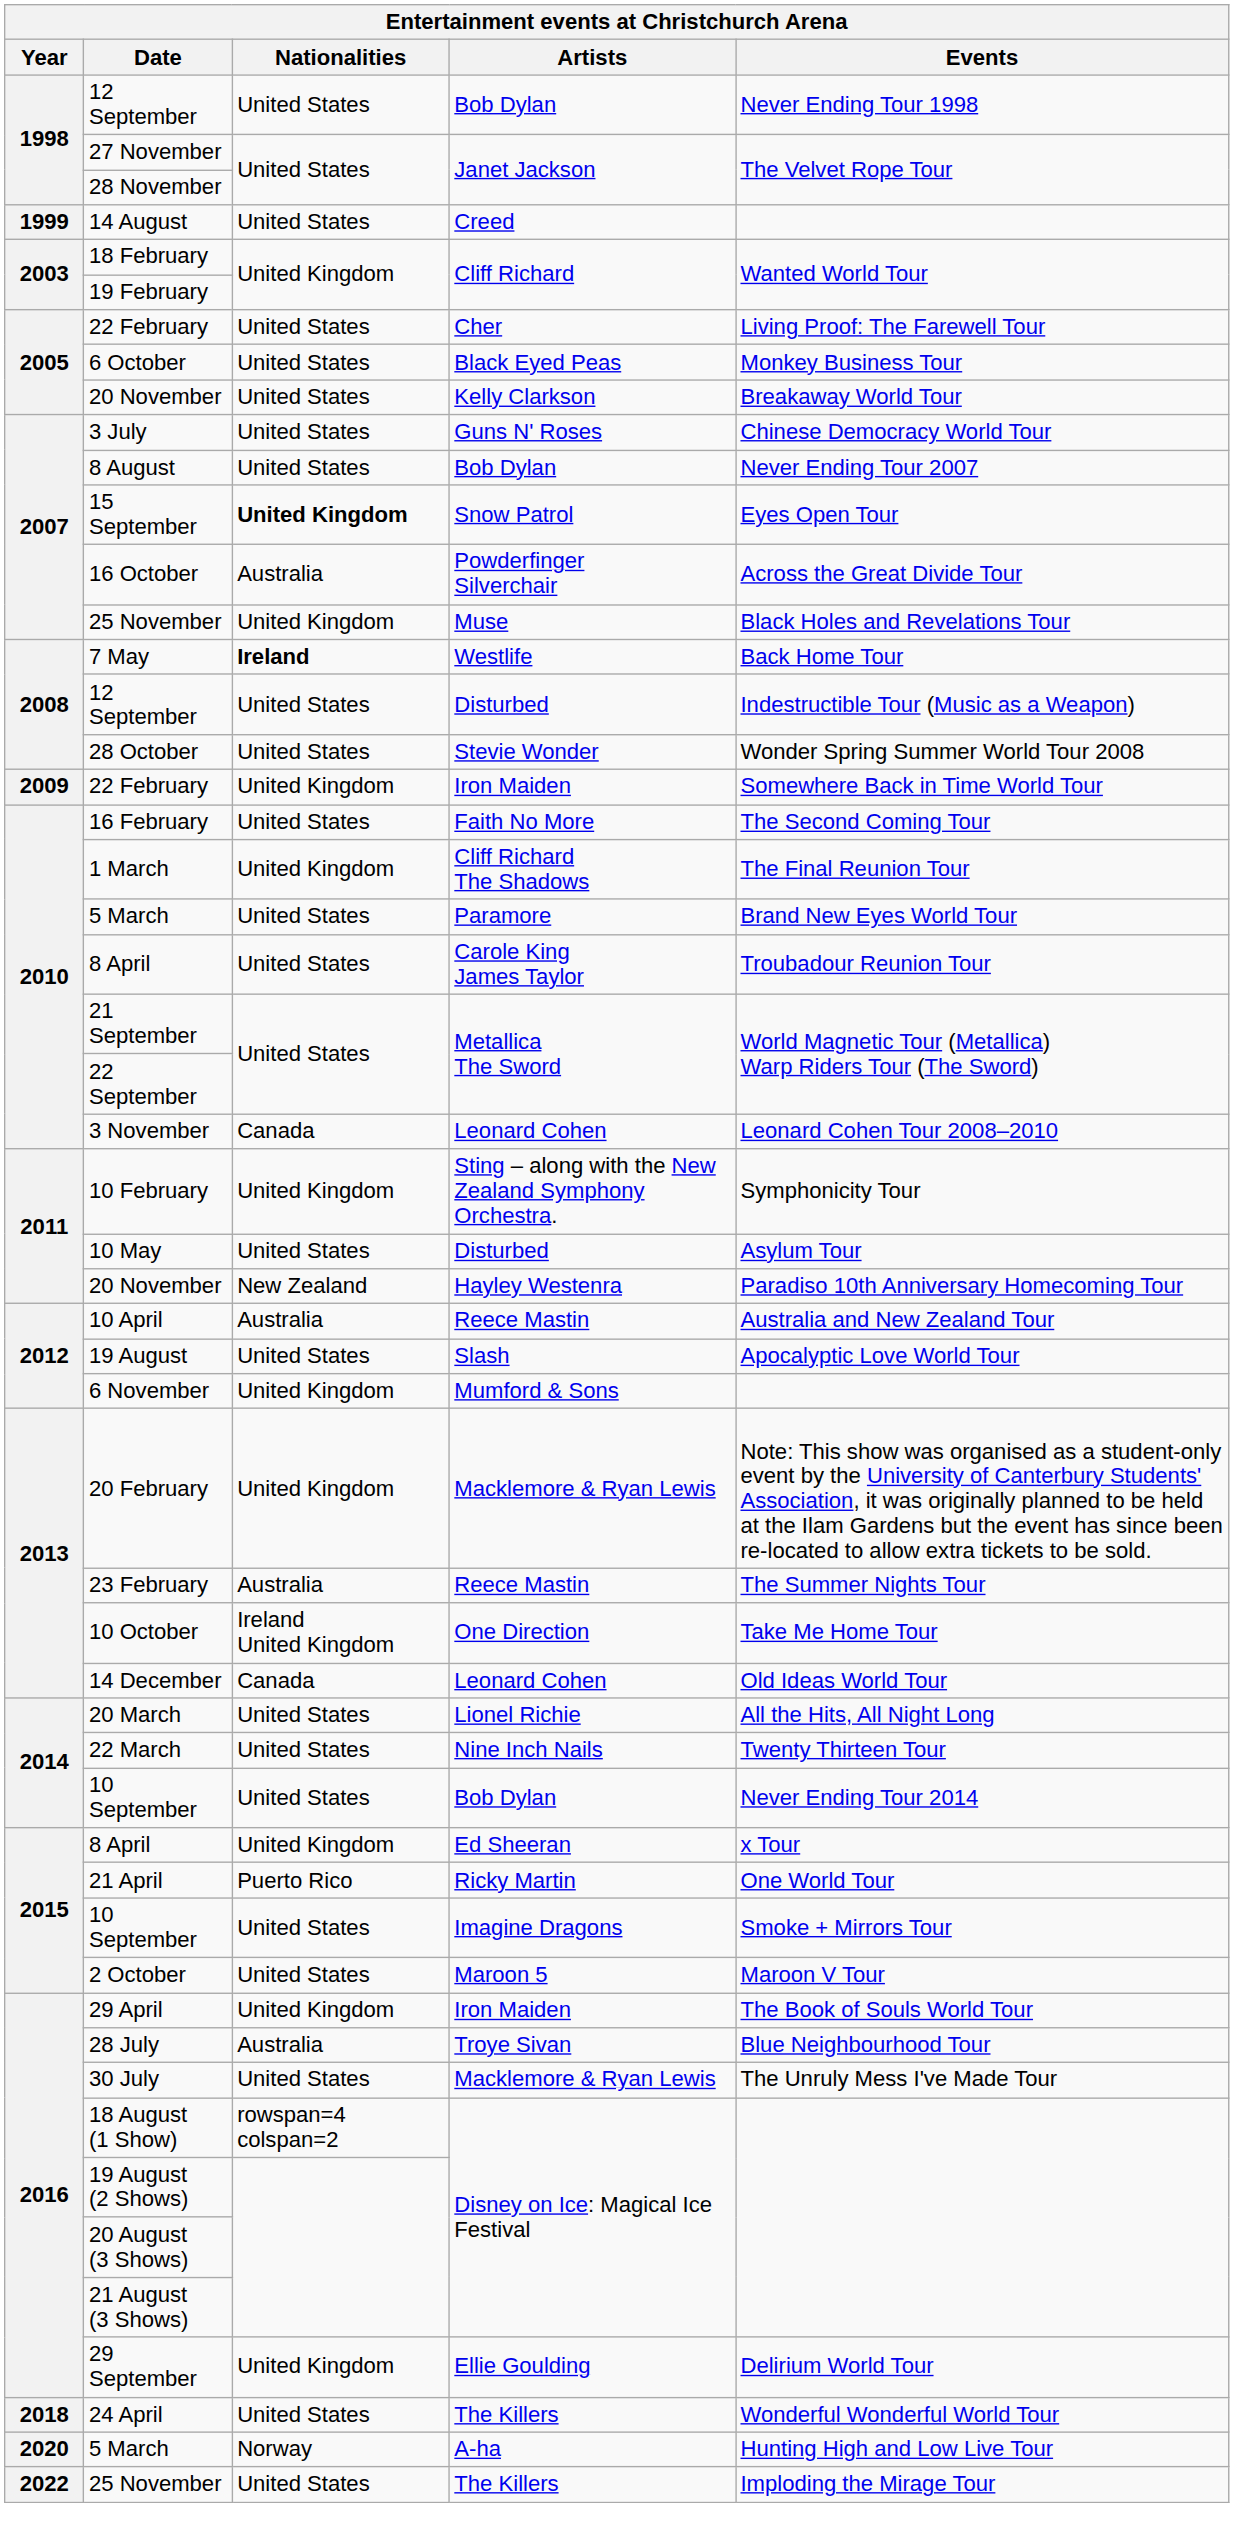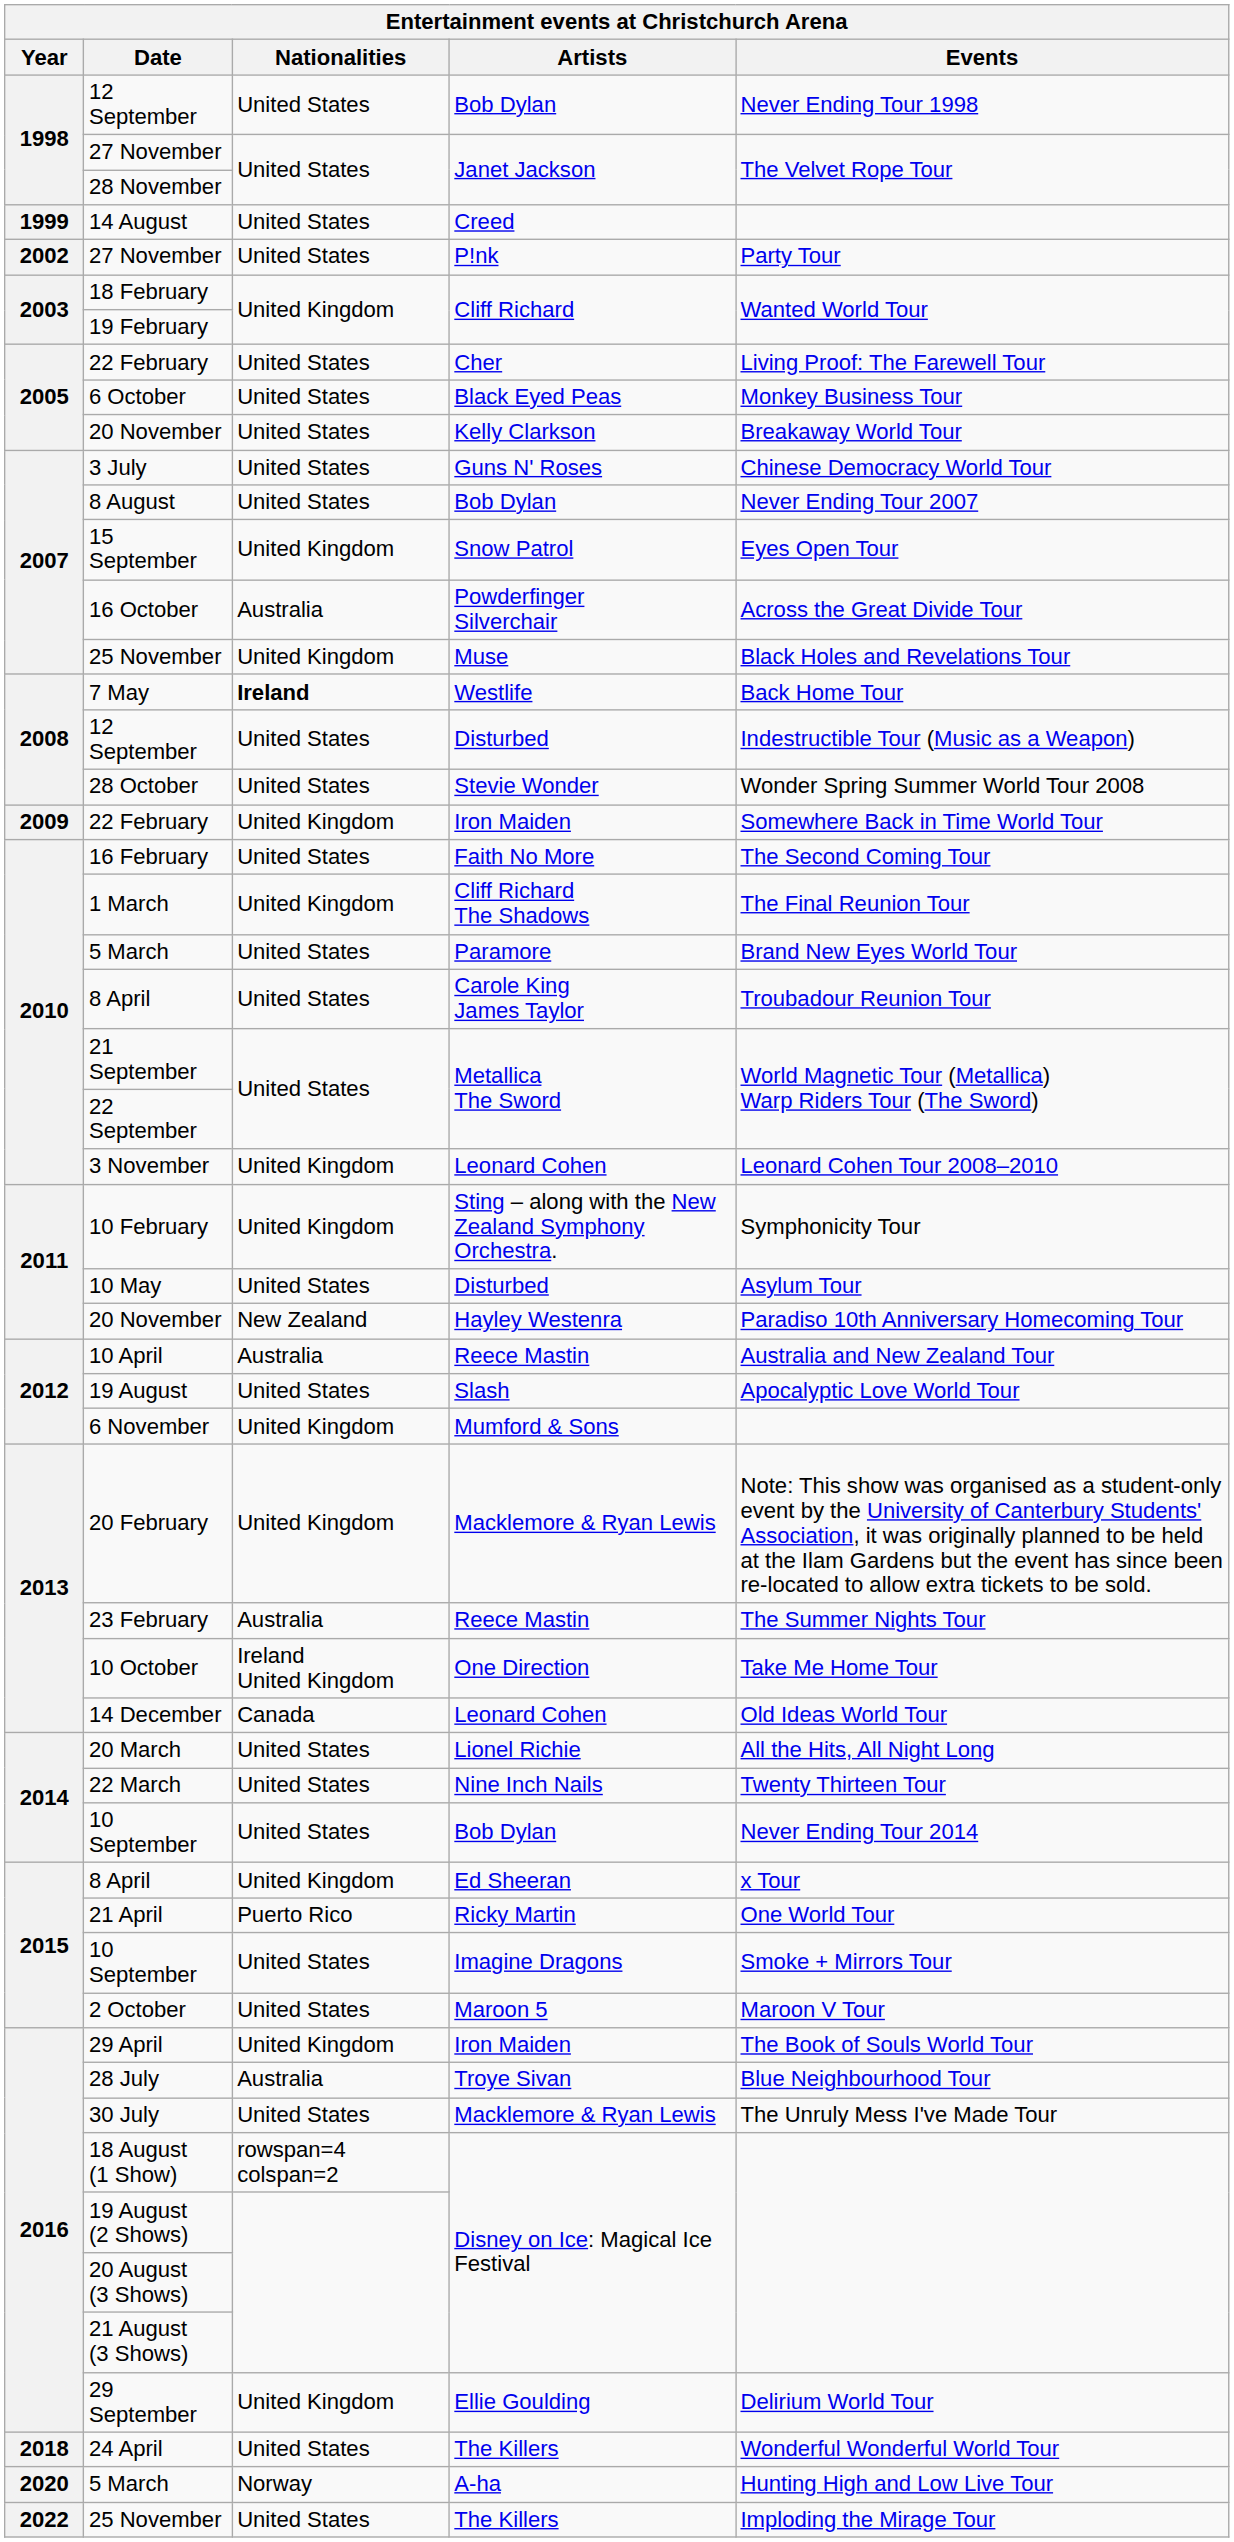+ row: (155, 256)
(322, 514) bold -> (316, 549) normal
(276, 1131) Canada -> (316, 1166) United Kingdom
